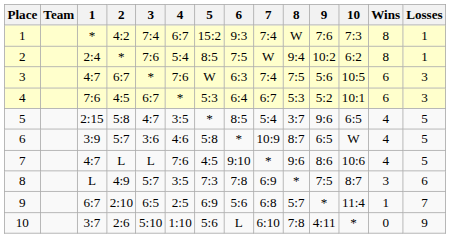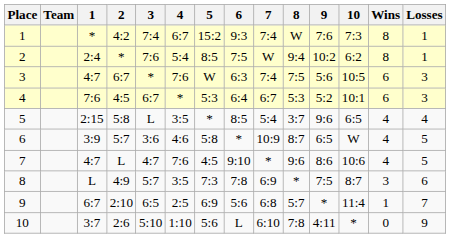(151, 118) 4:7 -> (151, 118) L
(424, 118) 5 -> (424, 118) 4
(151, 160) L -> (151, 160) 4:7
